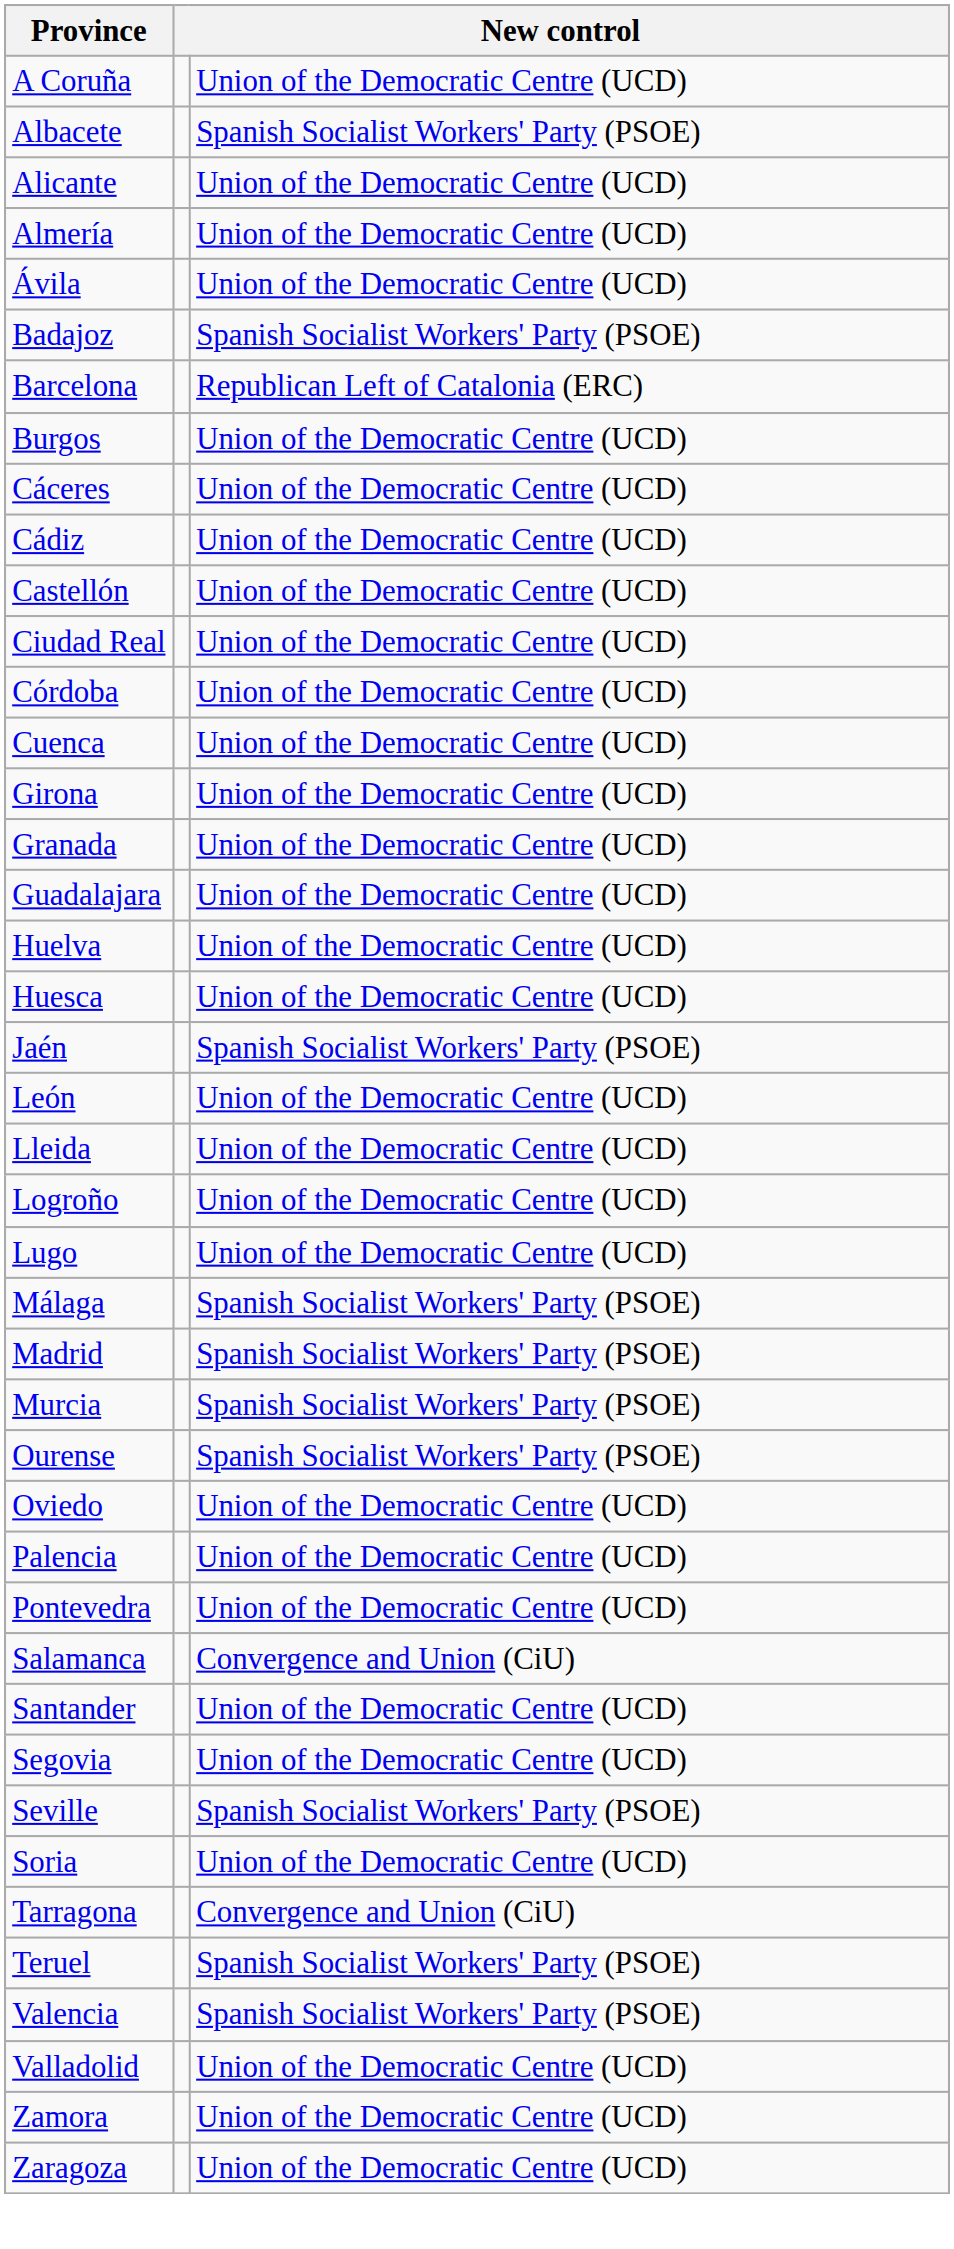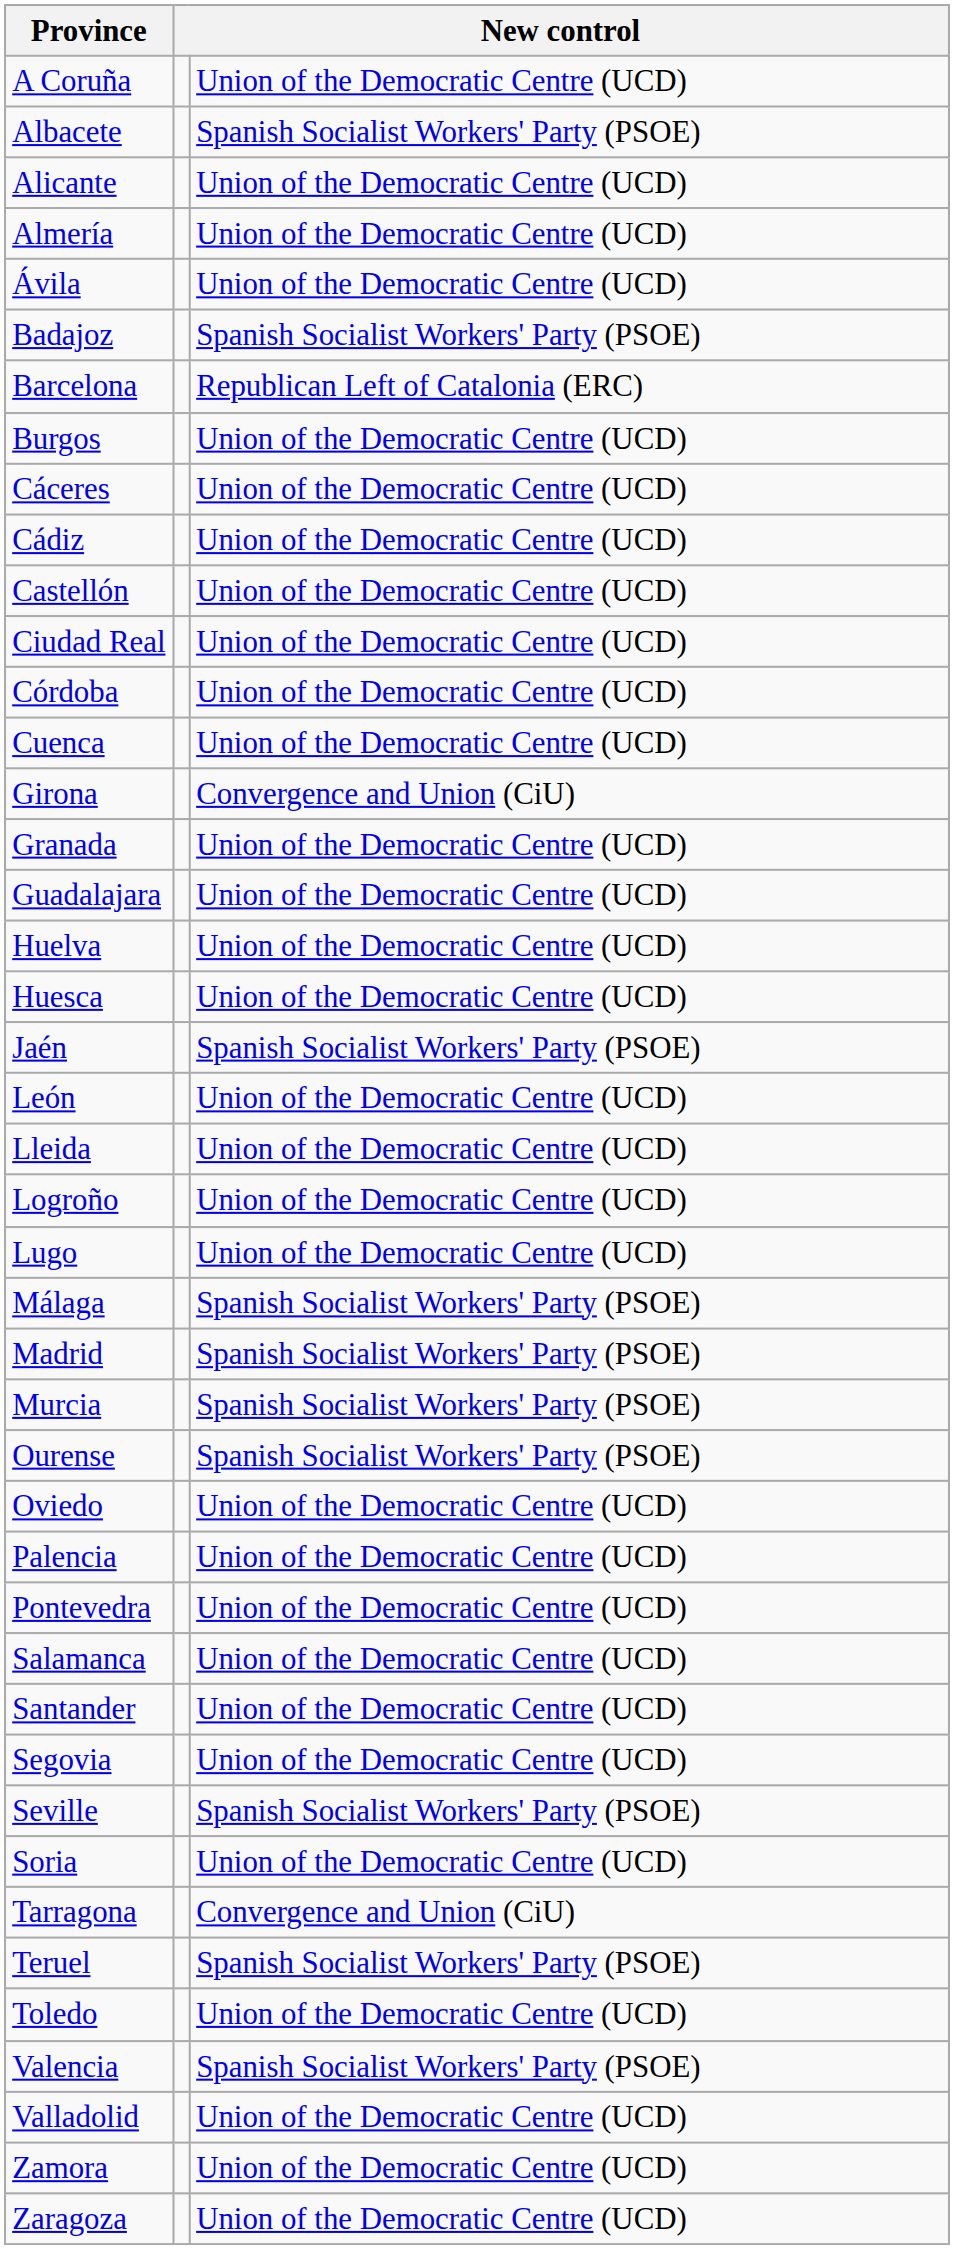(441, 793) Union of the Democratic Centre (UCD) -> (386, 793) Convergence and Union (CiU)
(386, 1658) Convergence and Union (CiU) -> (441, 1658) Union of the Democratic Centre (UCD)
+ row: (55, 2014)
